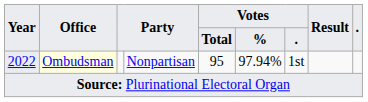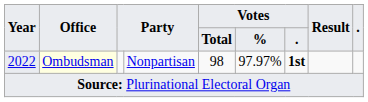(217, 62) 95 -> (217, 62) 98
(260, 62) 97.94% -> (260, 62) 97.97%
(296, 62) normal -> (297, 62) bold
